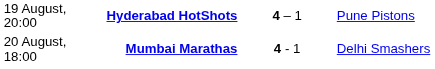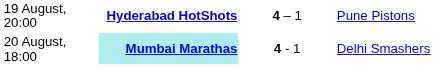(182, 49) no background -> (182, 49) paleturquoise background
